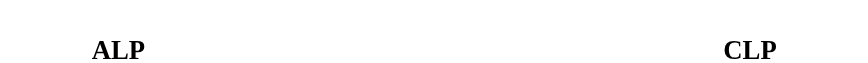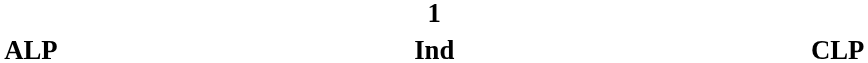+ column: (434, 13)
